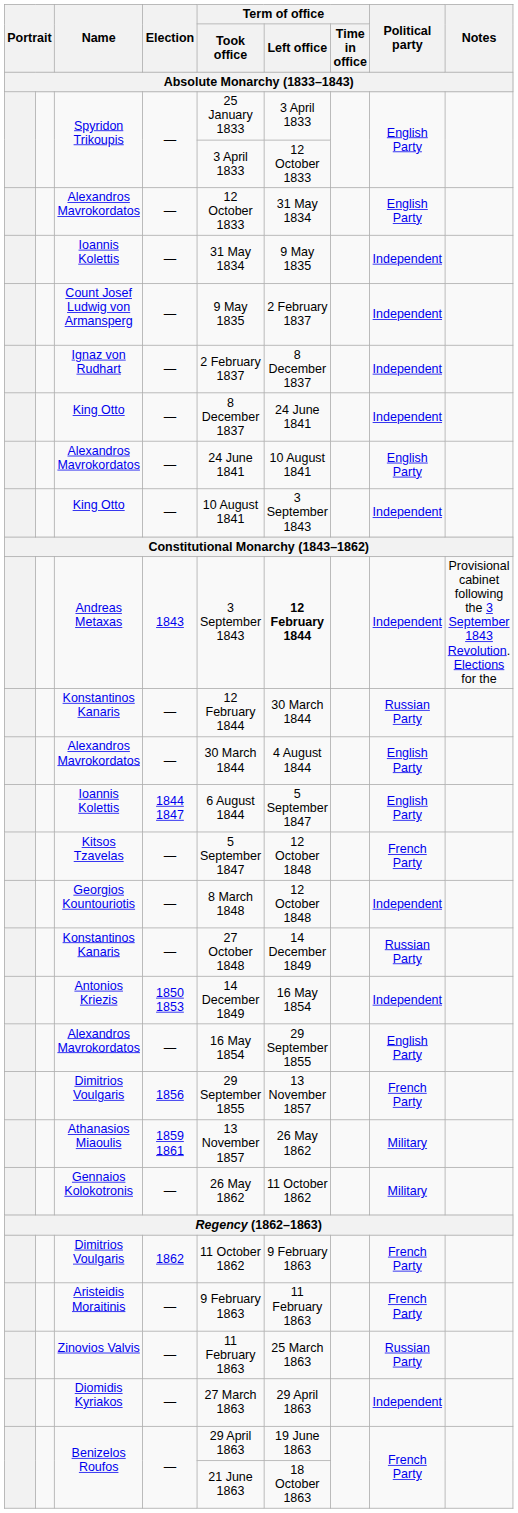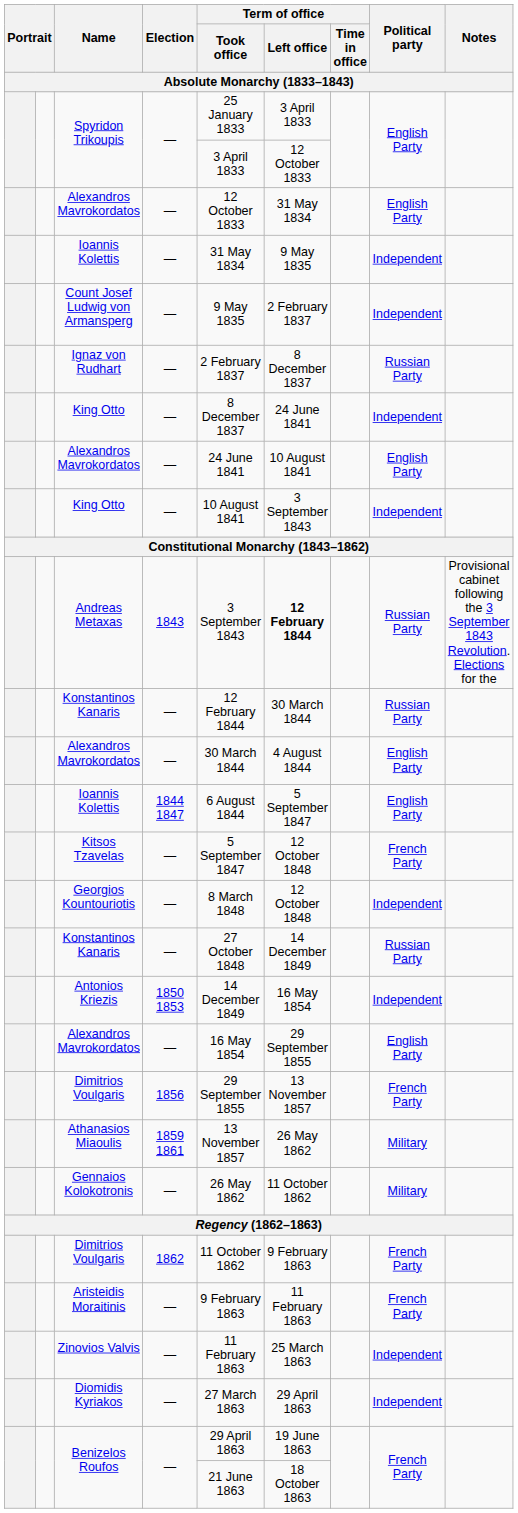(407, 369) Independent -> (407, 369) Russian Party
(407, 622) Independent -> (407, 622) Russian Party
(407, 1354) Russian Party -> (407, 1354) Independent
